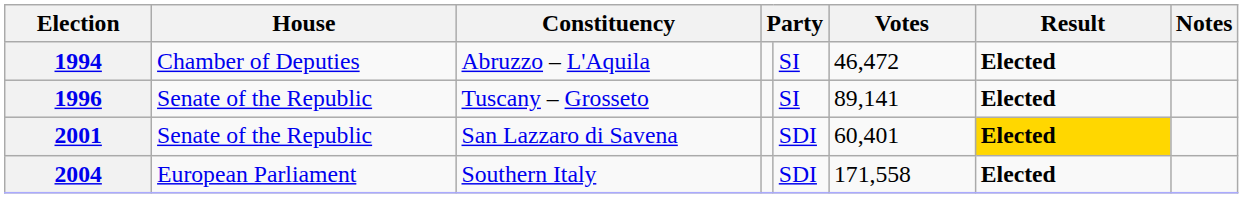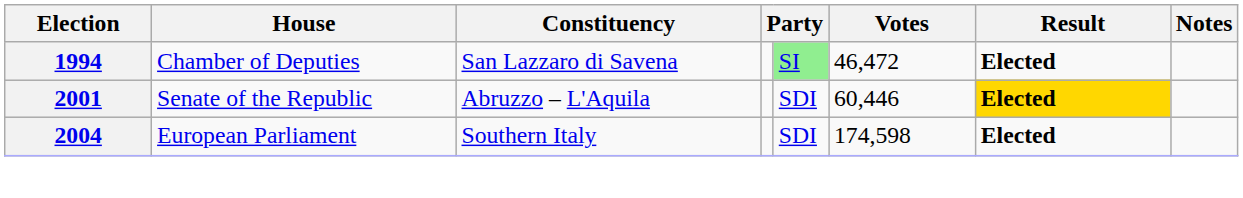(556, 60) Abruzzo – L'Aquila -> (570, 60) San Lazzaro di Savena
(789, 60) no background -> (789, 60) lightgreen background
- row: (78, 98)
(570, 135) San Lazzaro di Savena -> (556, 98) Abruzzo – L'Aquila
(867, 135) 60,401 -> (867, 98) 60,446
(872, 173) 171,558 -> (872, 135) 174,598
